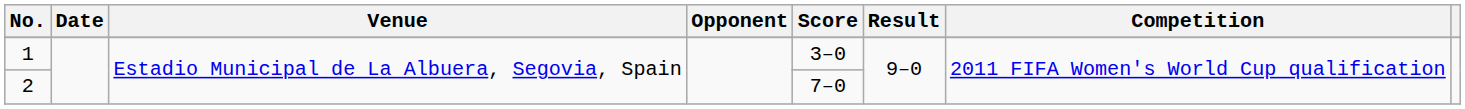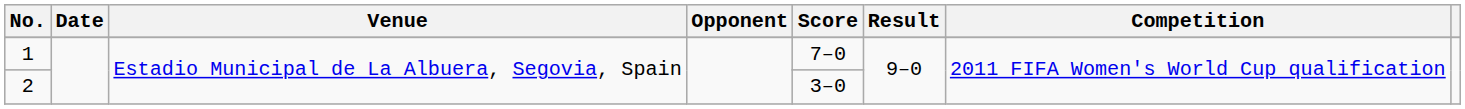(828, 54) 3–0 -> (828, 54) 7–0
(828, 87) 7–0 -> (828, 87) 3–0
